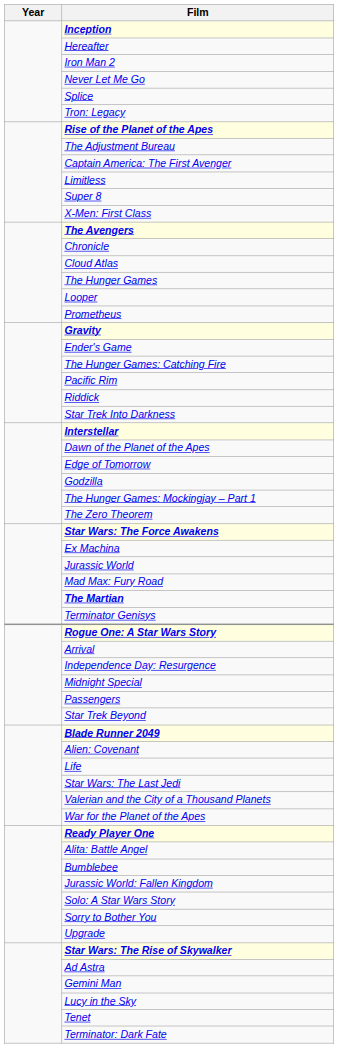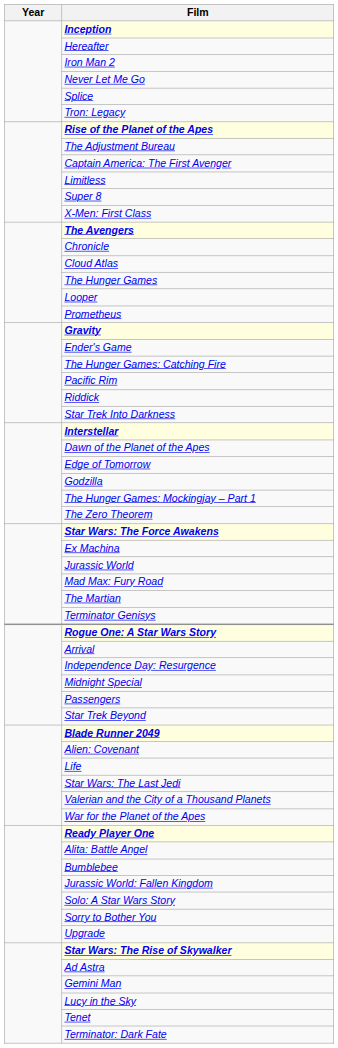(94, 599) bold -> (93, 599) normal
